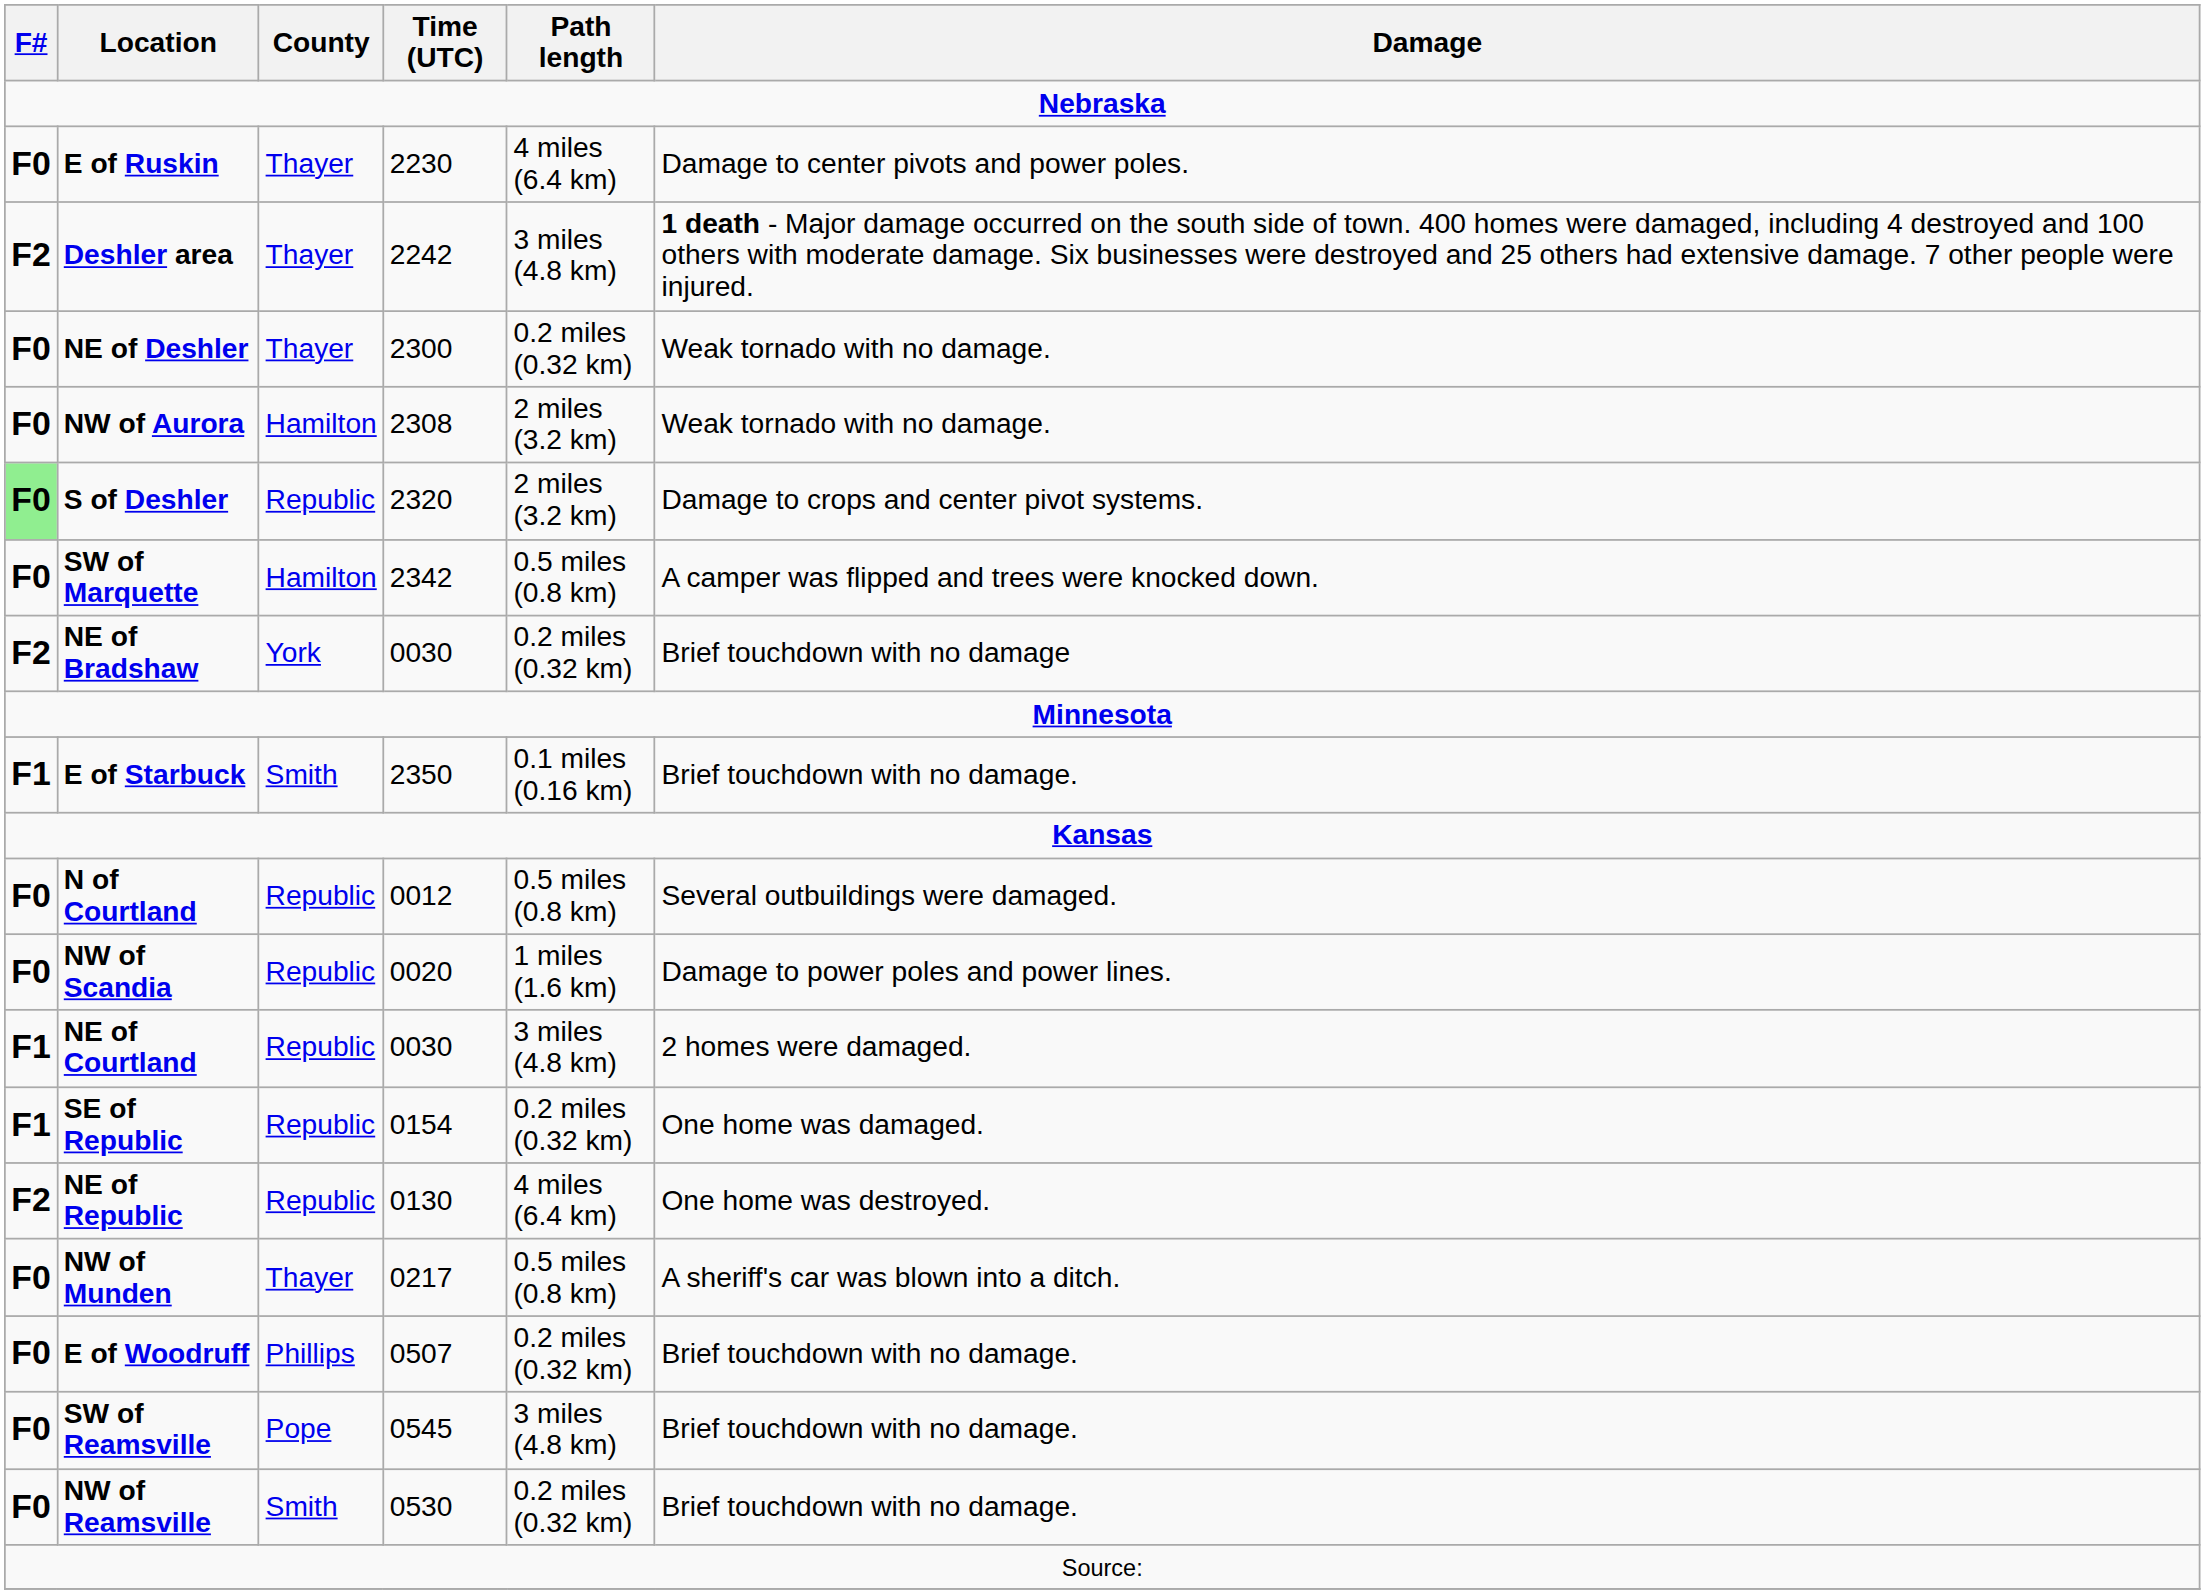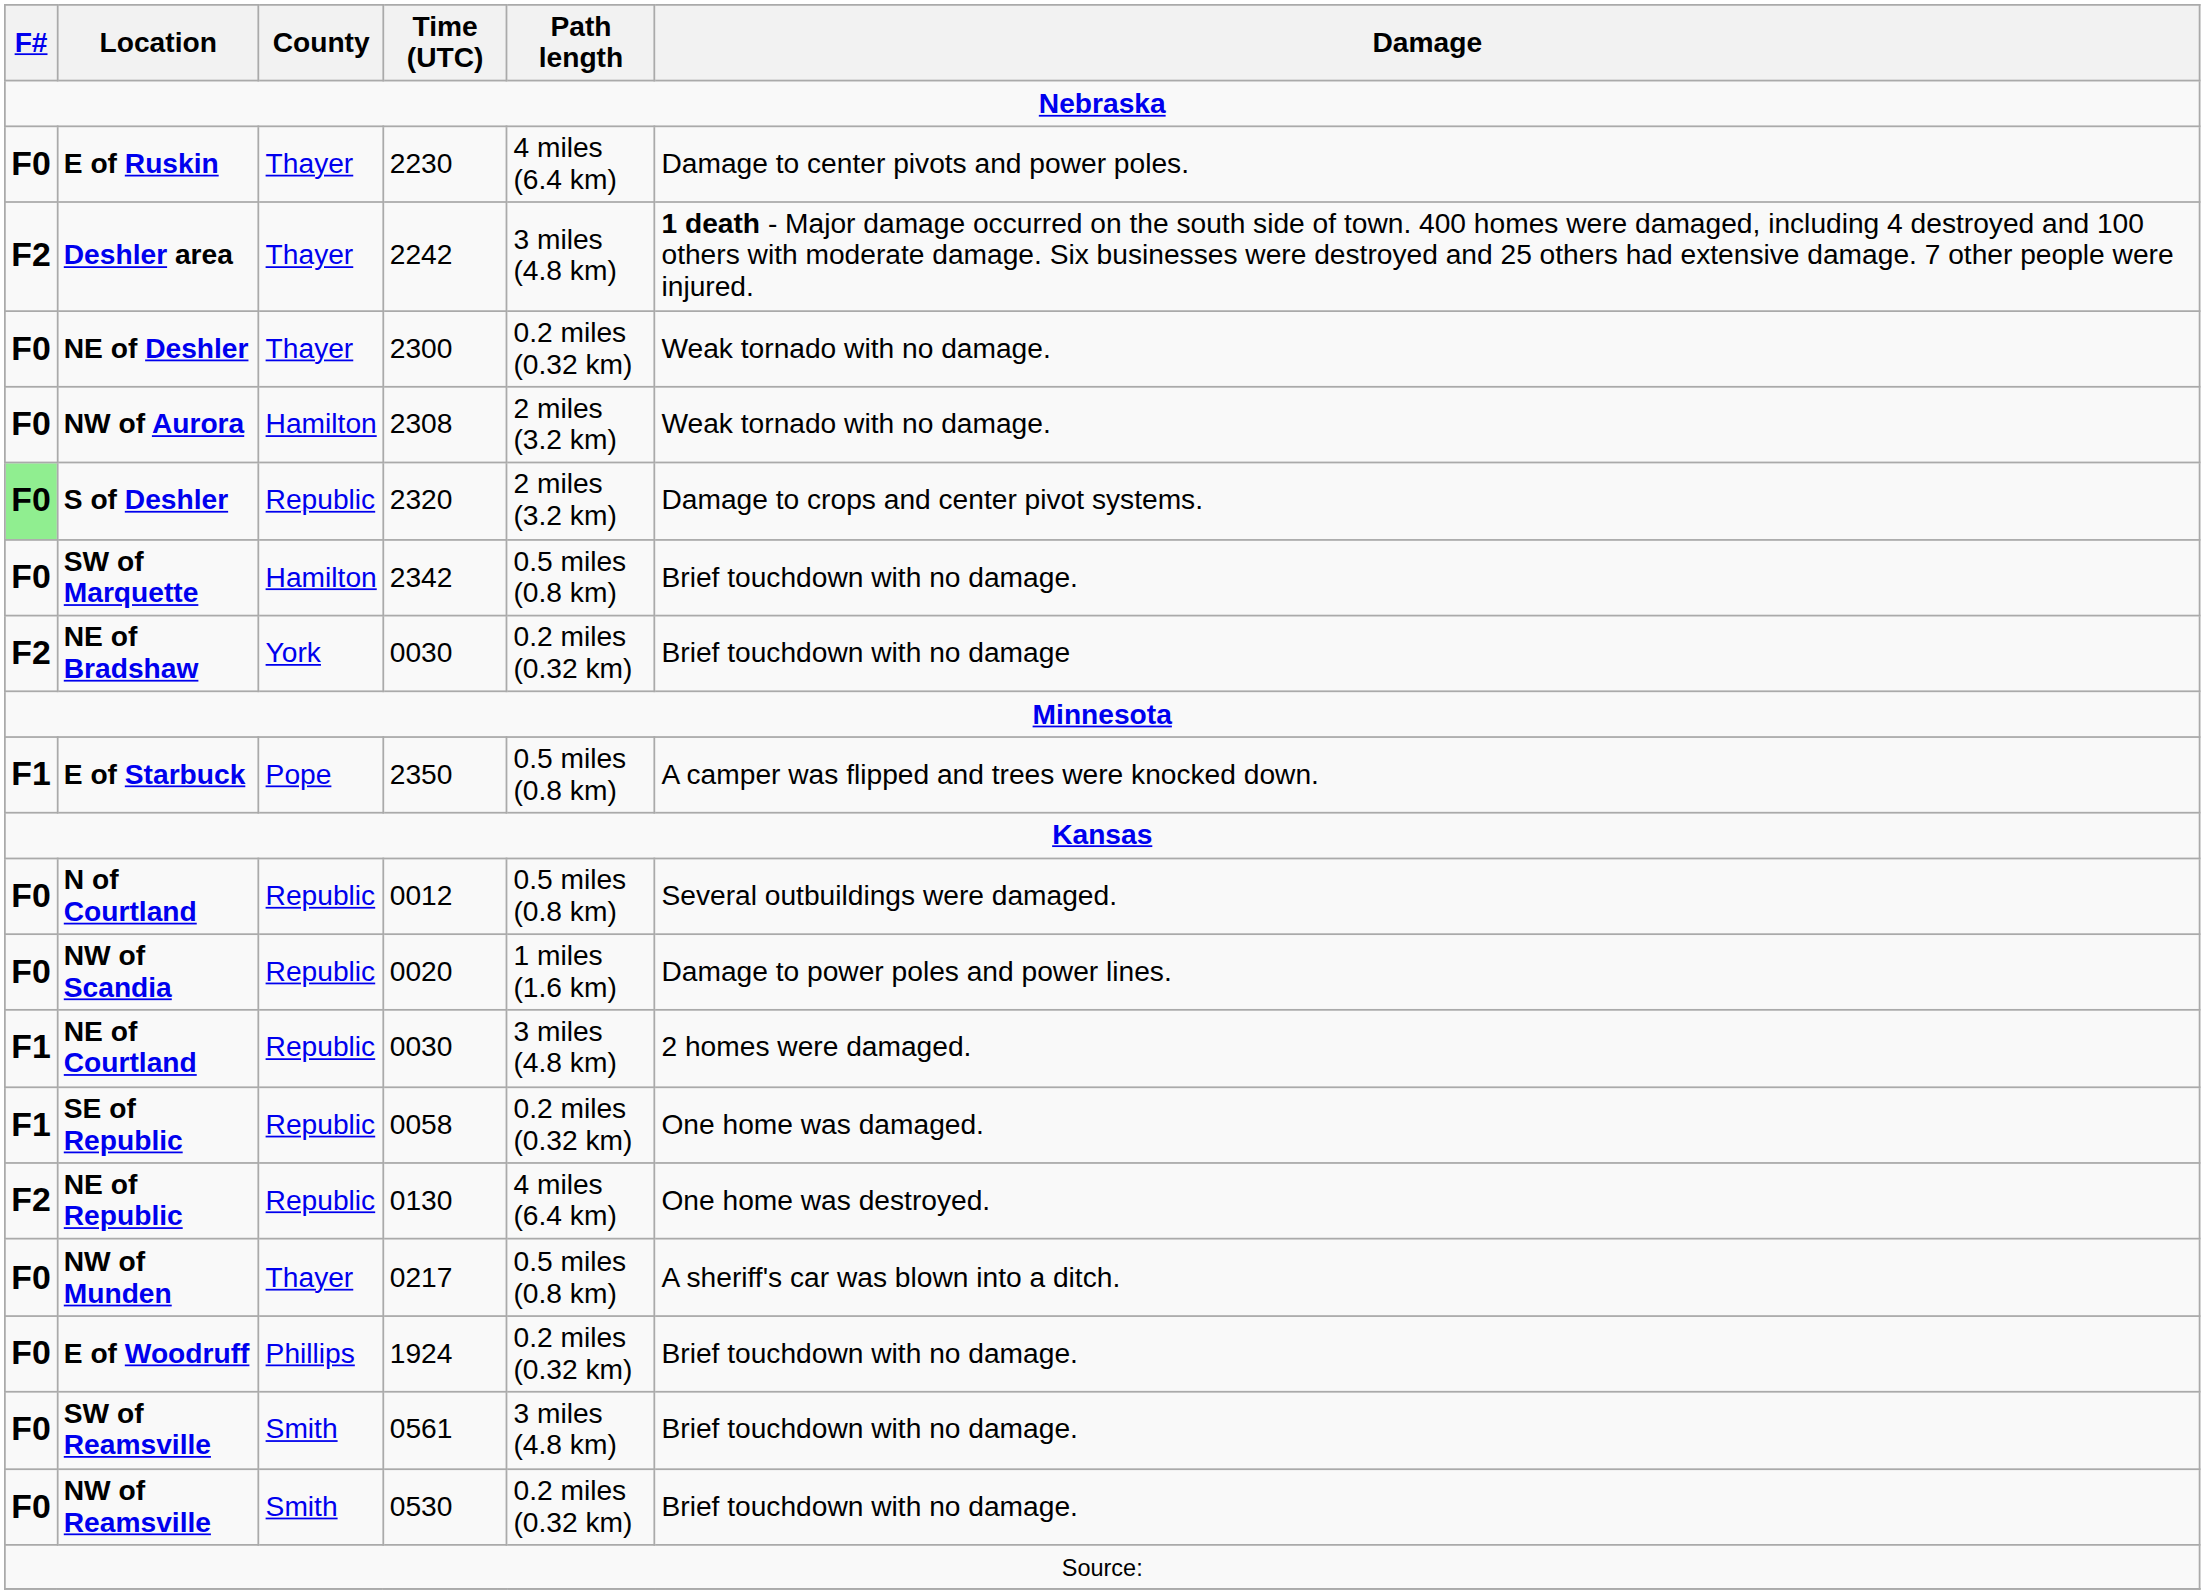(990, 577) A camper was flipped and trees were knocked down. -> (870, 577) Brief touchdown with no damage.
(302, 774) Smith -> (298, 774) Pope
(573, 774) 0.1 miles (0.16 km) -> (570, 774) 0.5 miles (0.8 km)
(870, 774) Brief touchdown with no damage. -> (990, 774) A camper was flipped and trees were knocked down.
(421, 1124) 0154 -> (421, 1124) 0058
(421, 1353) 0507 -> (421, 1353) 1924
(298, 1429) Pope -> (302, 1429) Smith
(421, 1429) 0545 -> (421, 1429) 0561
